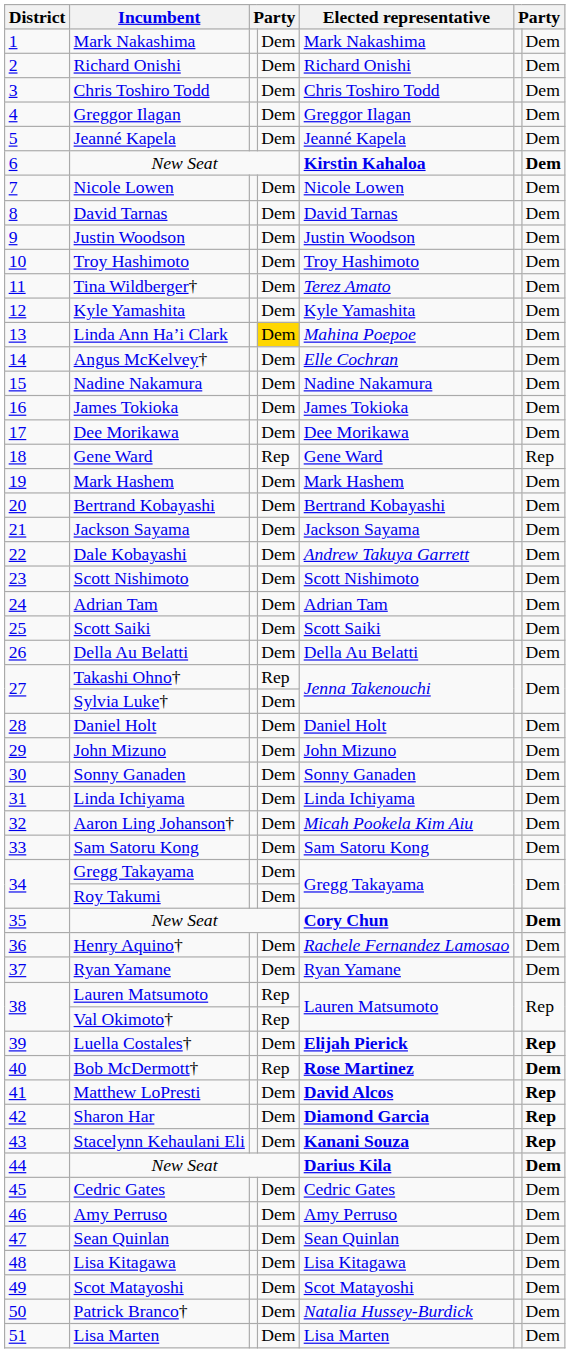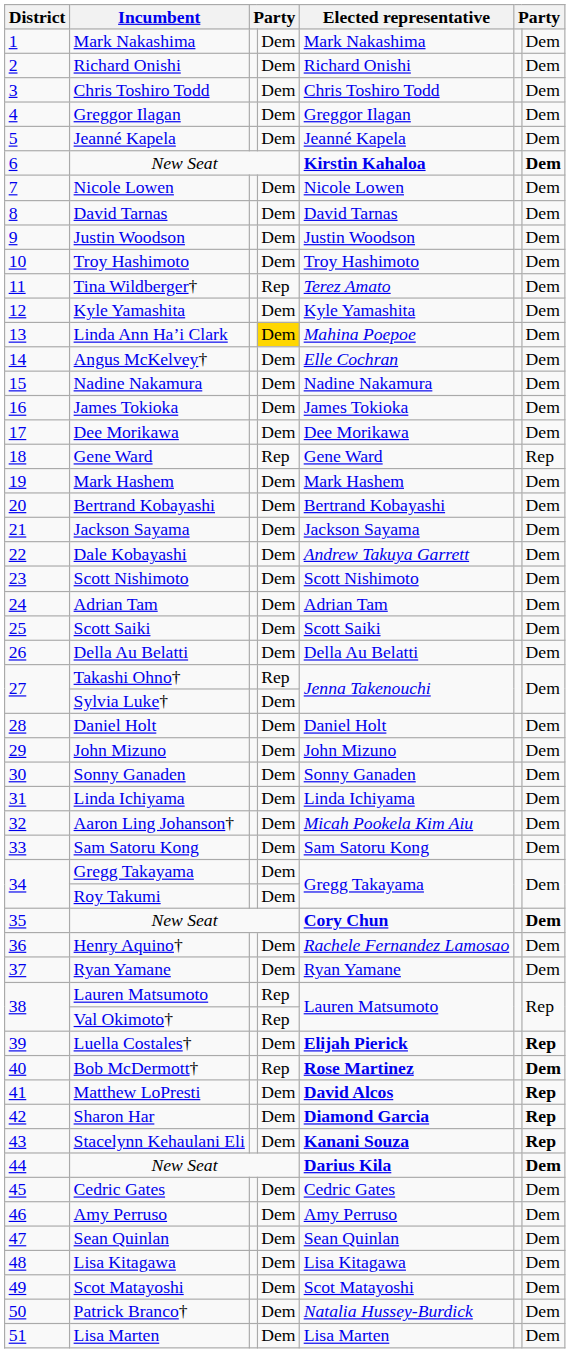(278, 285) Dem -> (275, 285) Rep
